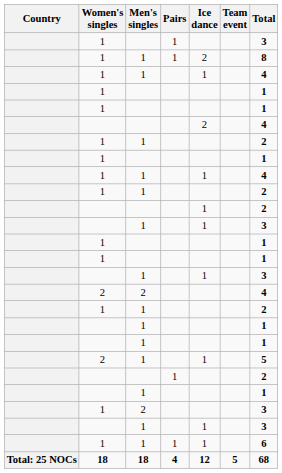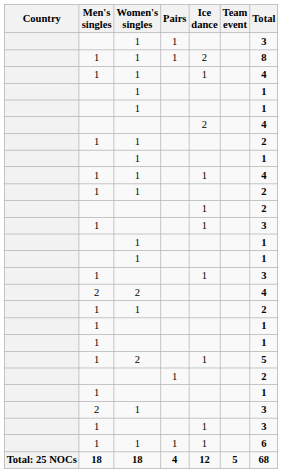columns swapped: (143, 18) <-> (102, 18)
